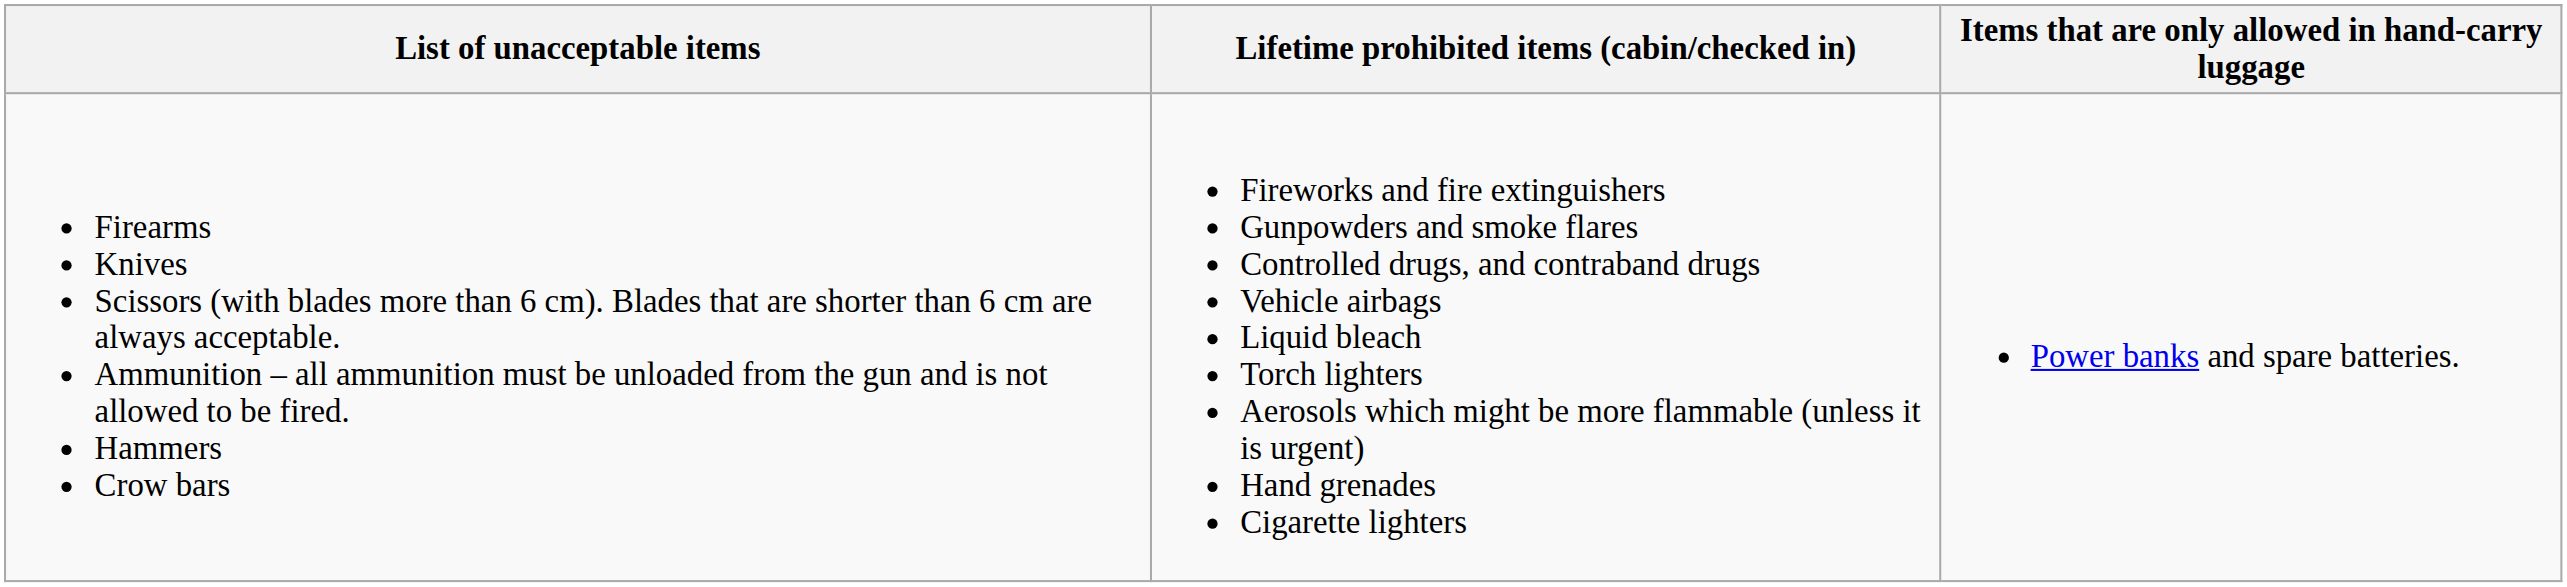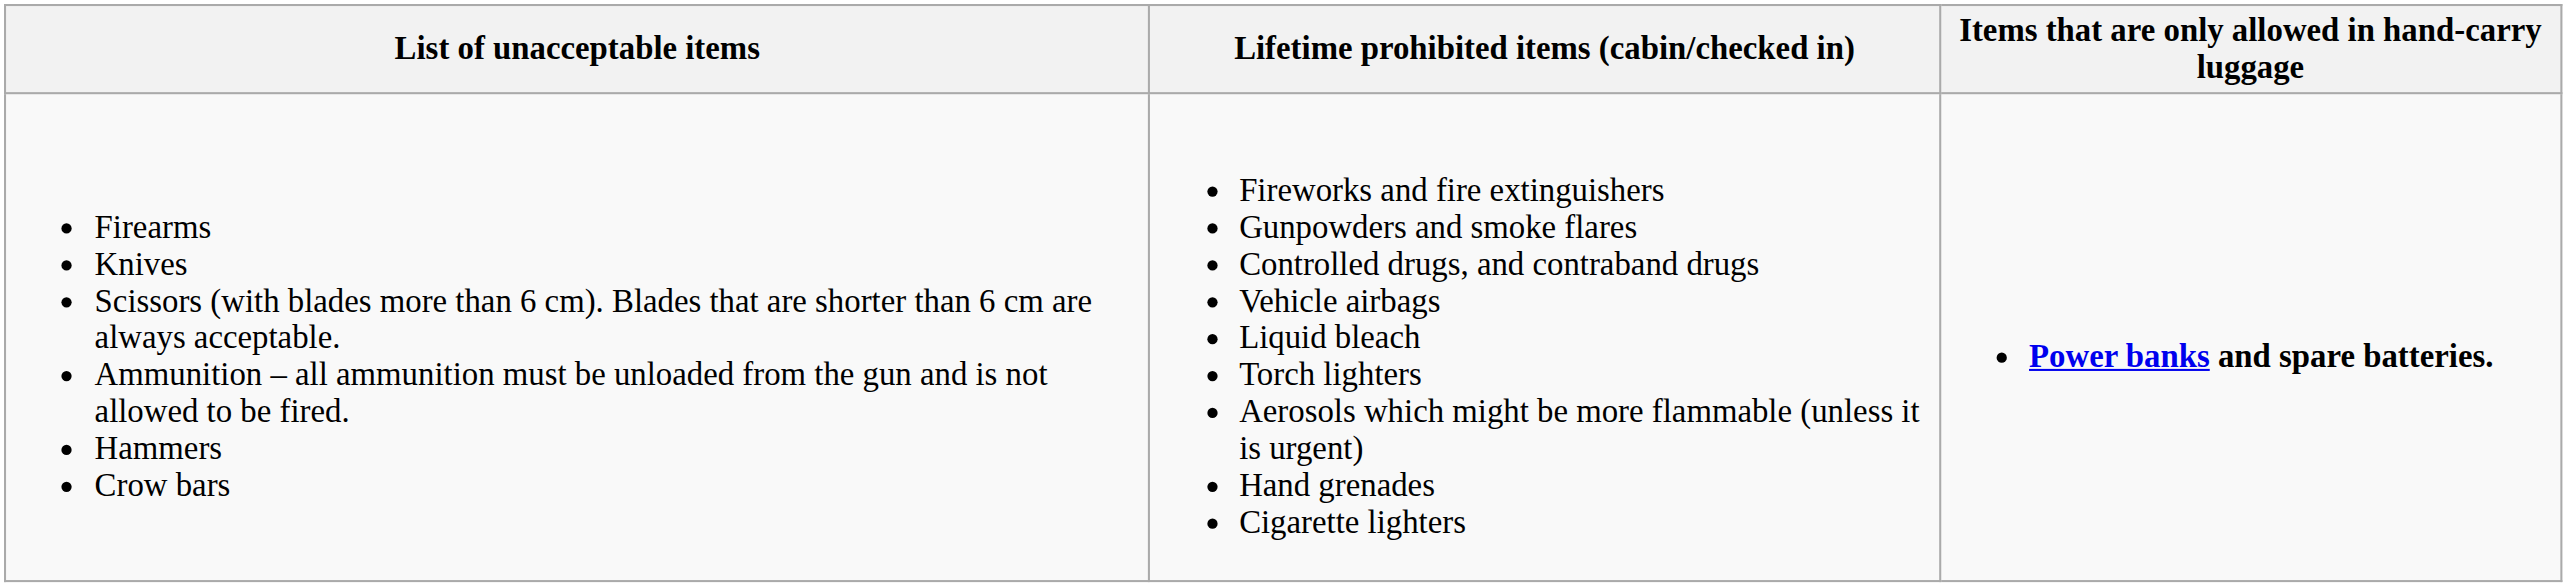(2251, 356) normal -> (2250, 356) bold
